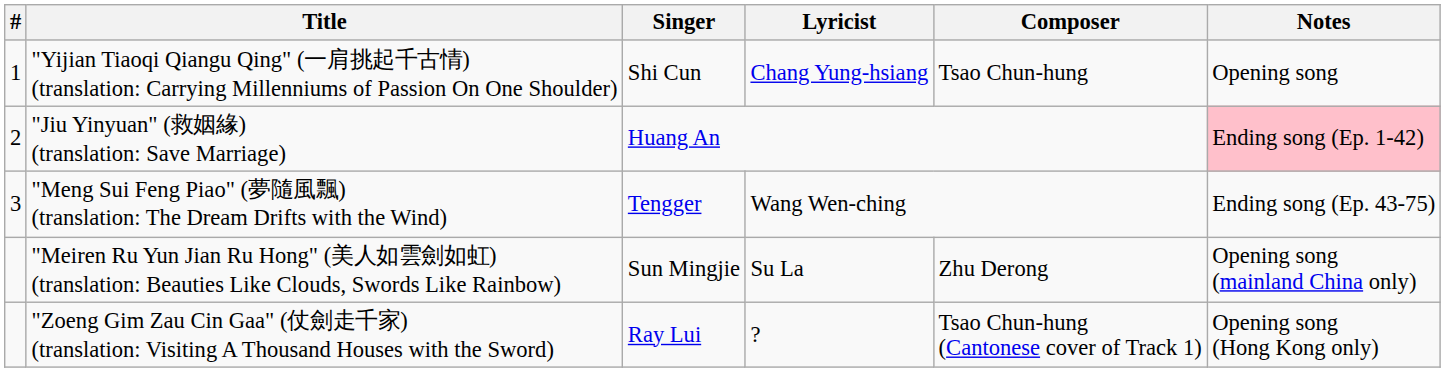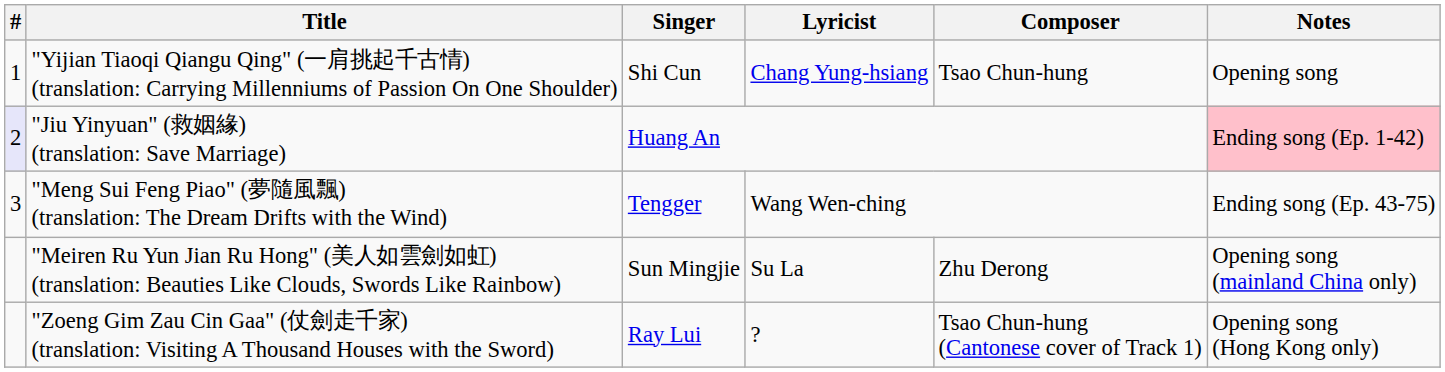(16, 138) no background -> (16, 138) lavender background
